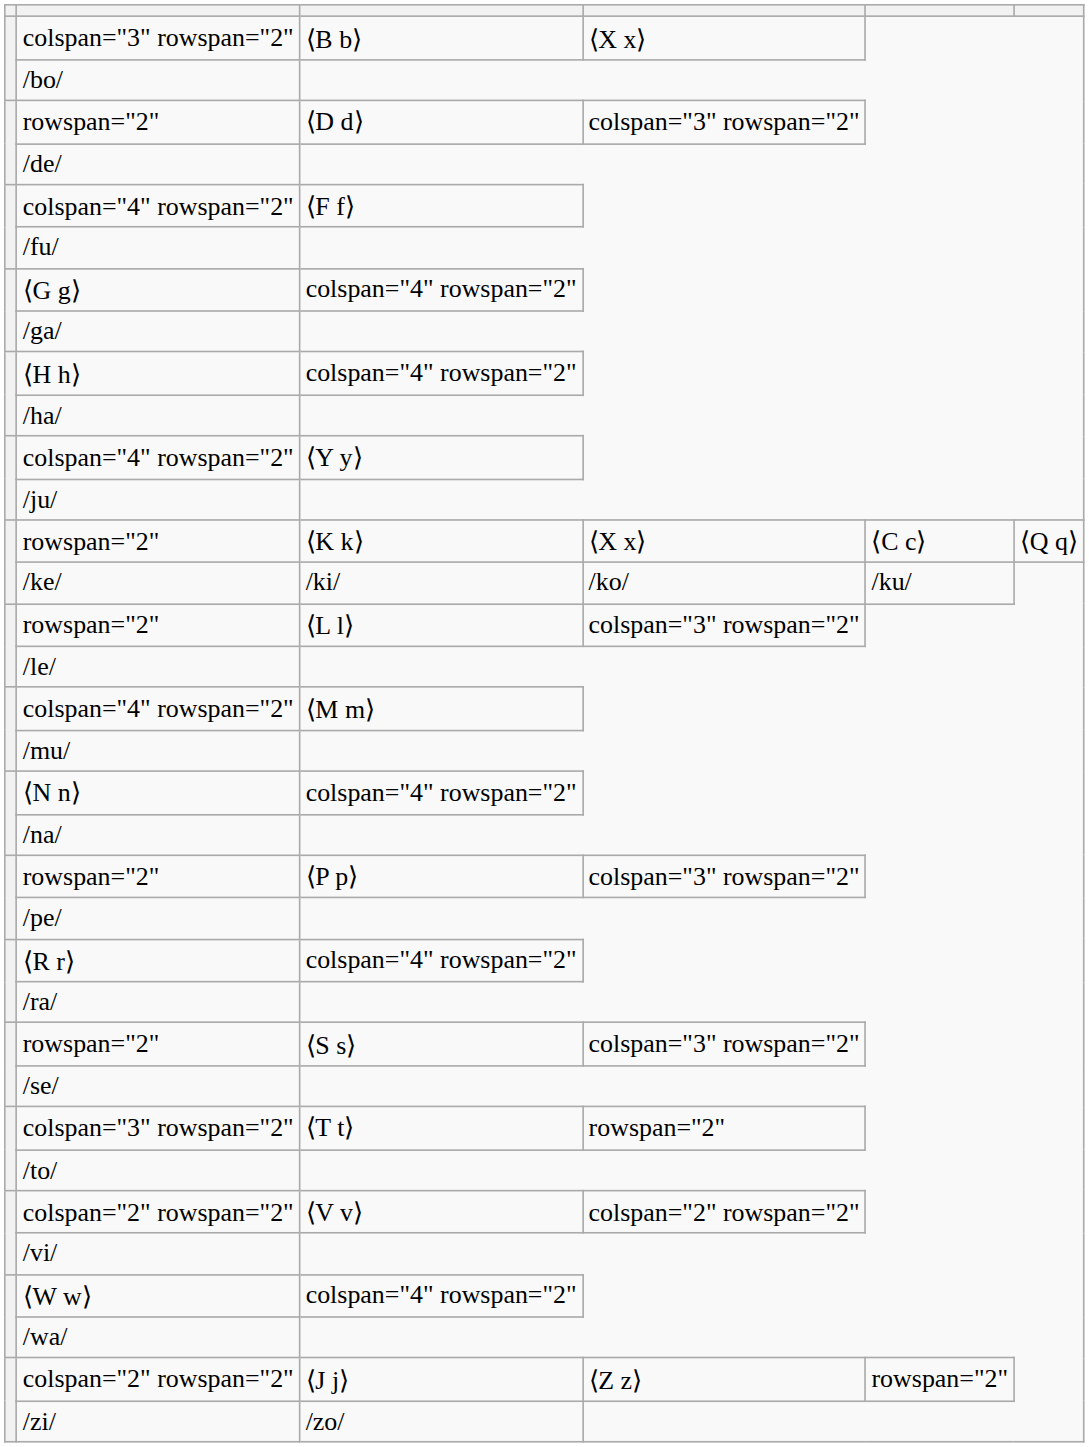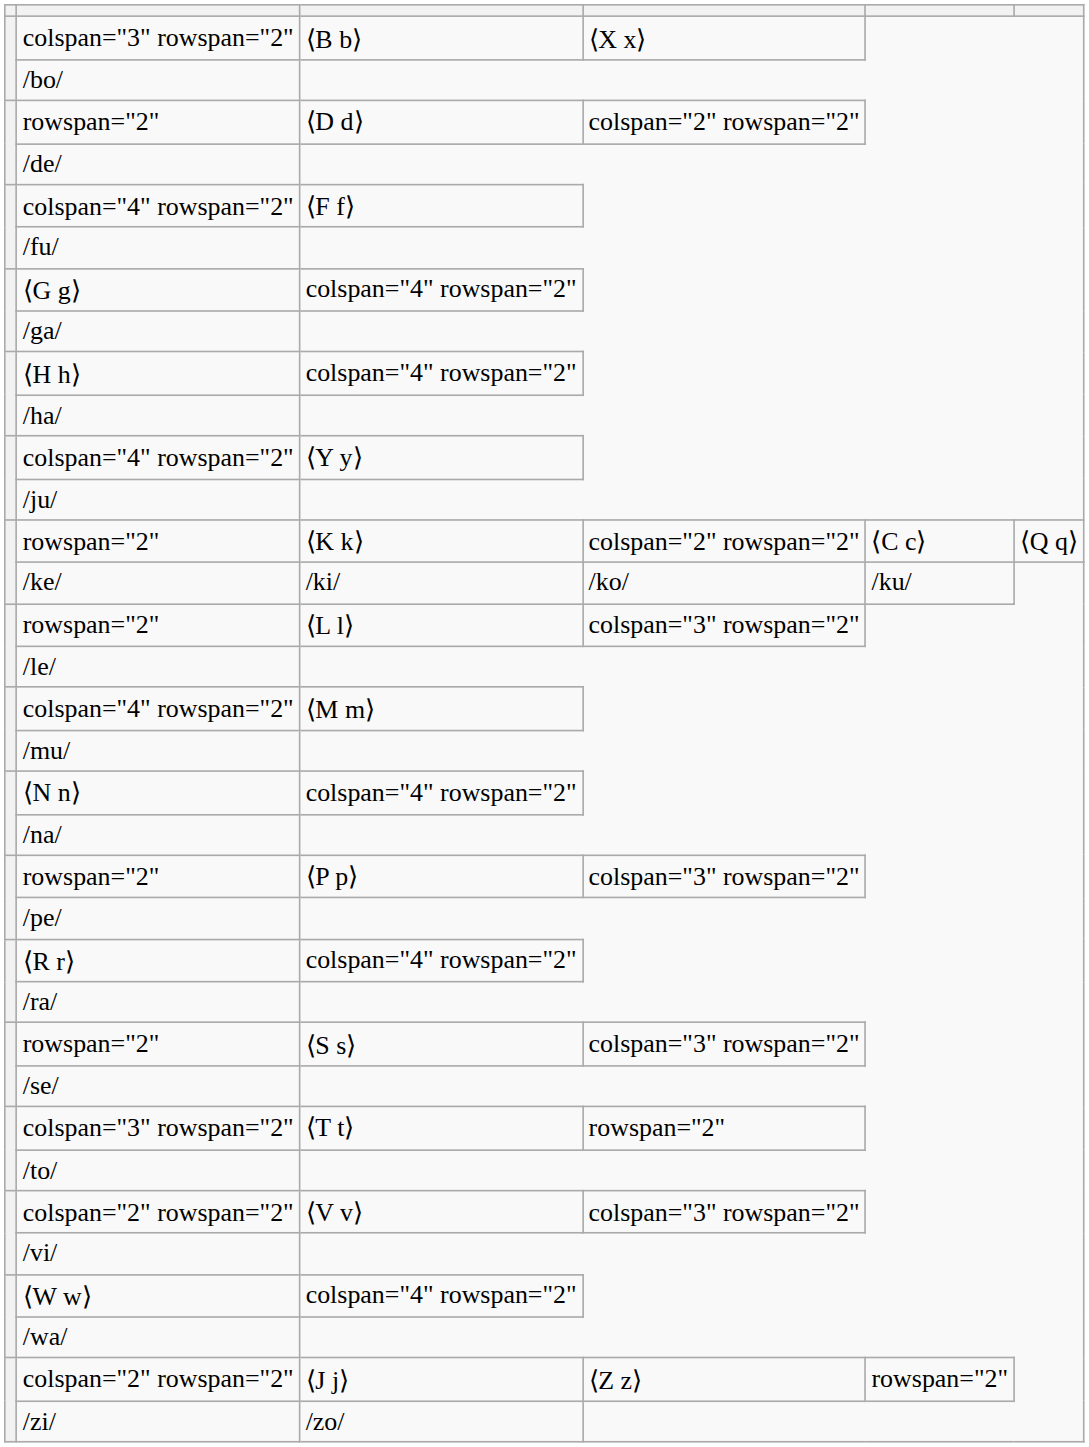(724, 121) colspan="3" rowspan="2" -> (724, 121) colspan="2" rowspan="2"
(617, 541) ⟨X x⟩ -> (724, 540) colspan="2" rowspan="2"
(724, 1211) colspan="2" rowspan="2" -> (724, 1211) colspan="3" rowspan="2"
